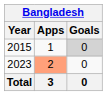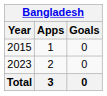(84, 47) lightgrey background -> (84, 47) no background
(51, 64) lightsalmon background -> (51, 64) no background
